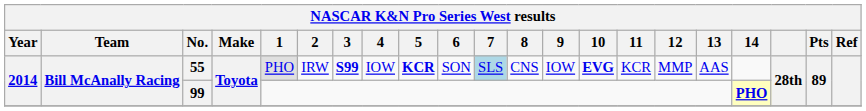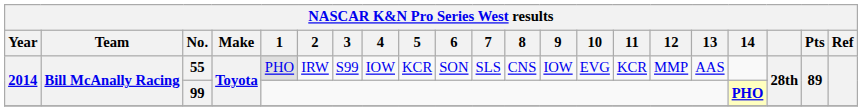(347, 67) bold -> (347, 67) normal
(418, 67) bold -> (417, 67) normal
(491, 67) lightblue background -> (488, 67) no background
(598, 67) bold -> (595, 67) normal
